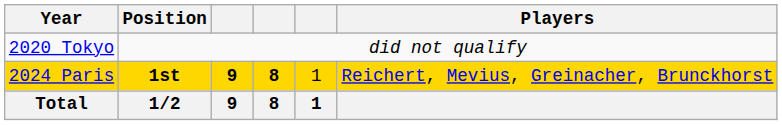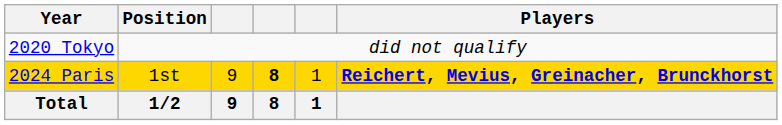(165, 76) bold -> (165, 76) normal
(232, 76) bold -> (232, 76) normal
(557, 76) normal -> (557, 76) bold
